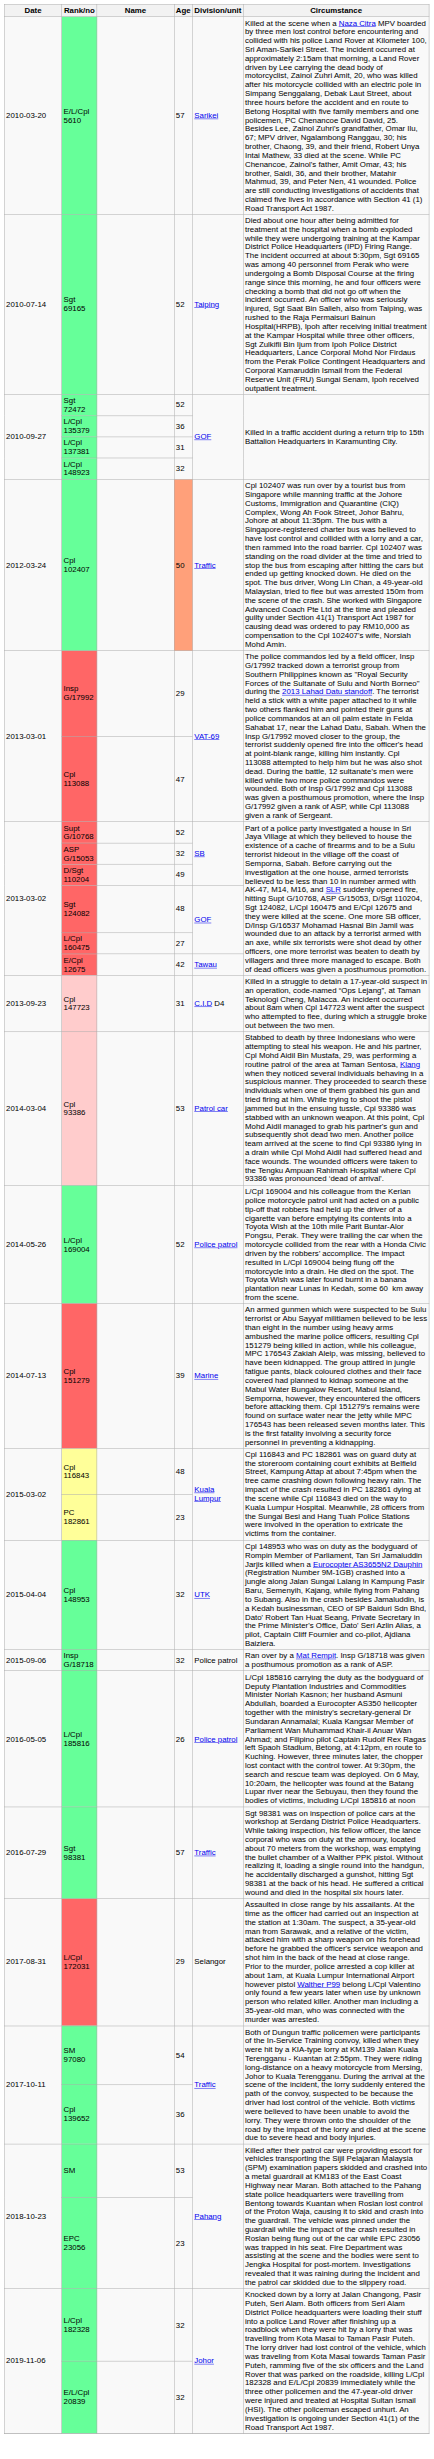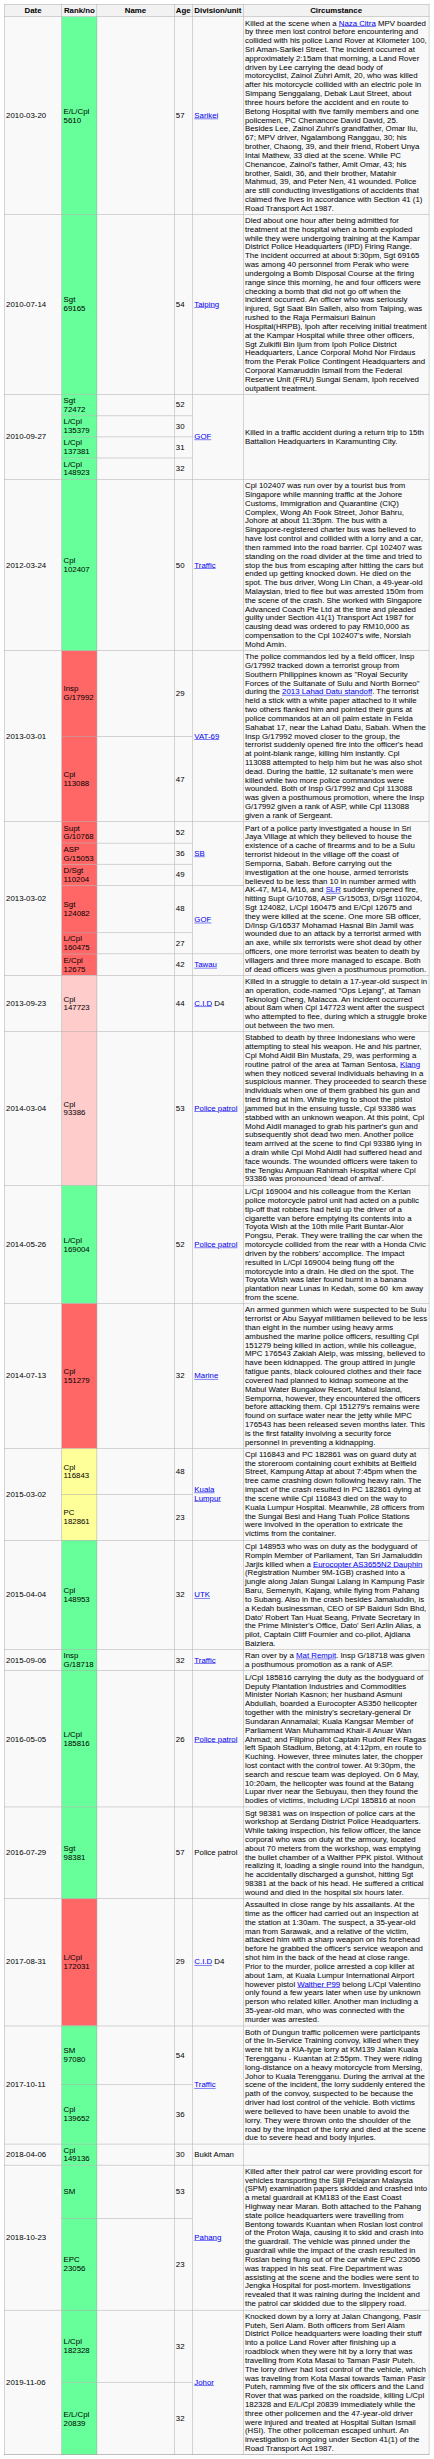(180, 304) 52 -> (180, 304) 54
(180, 426) 36 -> (180, 426) 30
(180, 565) lightsalmon background -> (180, 565) no background
(180, 853) 32 -> (180, 853) 36
(180, 1003) 31 -> (180, 1003) 44
(211, 1108) Patrol car -> (216, 1108) Police patrol
(180, 1376) 39 -> (180, 1376) 32
(216, 1660) Police patrol -> (205, 1660) Traffic
(205, 1852) Traffic -> (216, 1852) Police patrol
(210, 1962) Selangor -> (209, 1962) C.I.D D4
+ row: (77, 2154)
